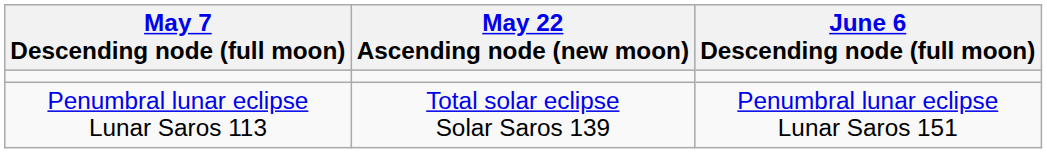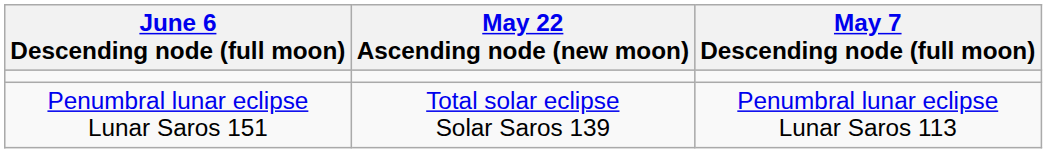columns swapped: (178, 37) <-> (868, 37)
